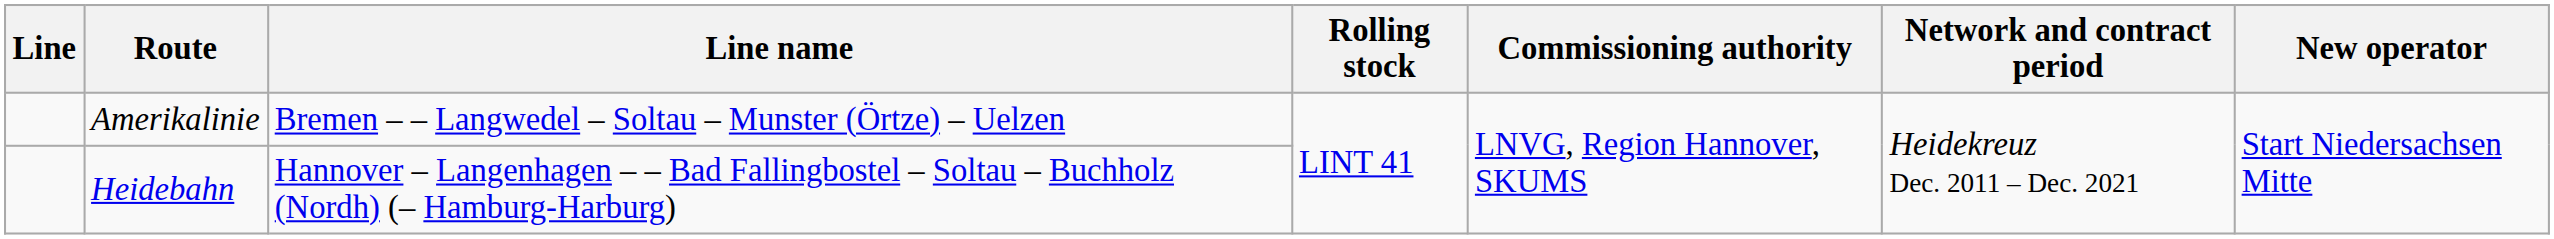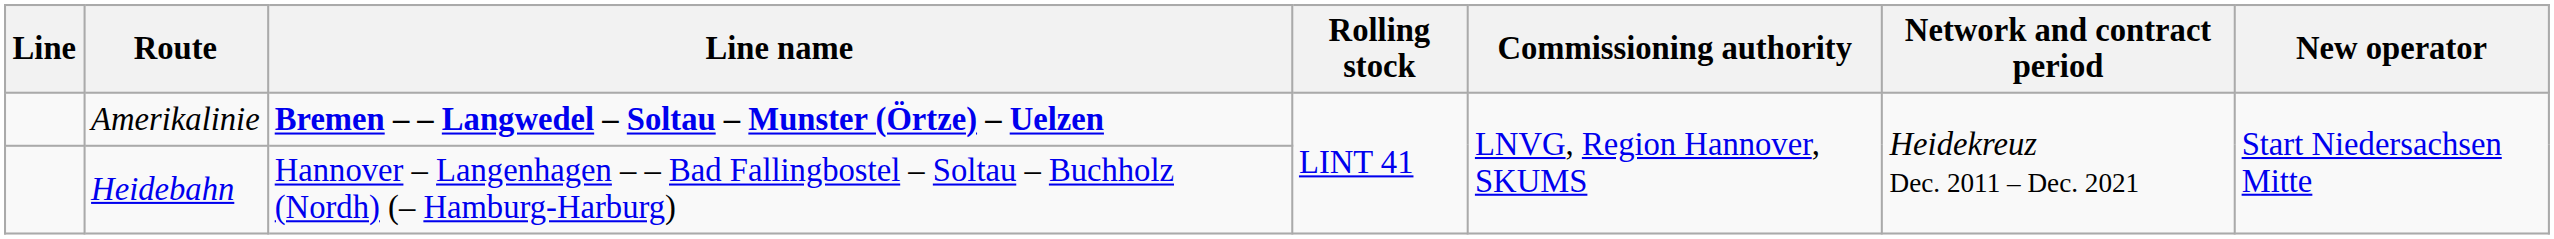(670, 118) normal -> (689, 118) bold
